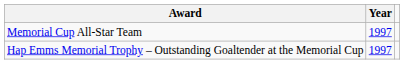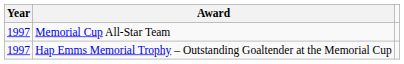columns swapped: (185, 13) <-> (380, 13)
